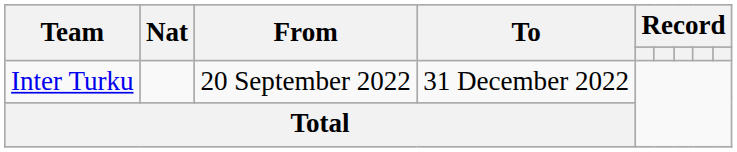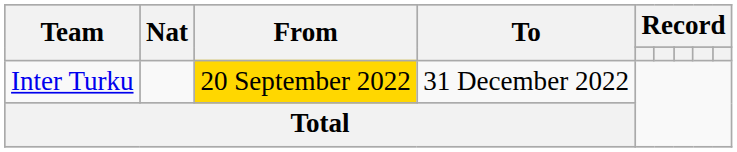(306, 81) no background -> (306, 81) gold background
